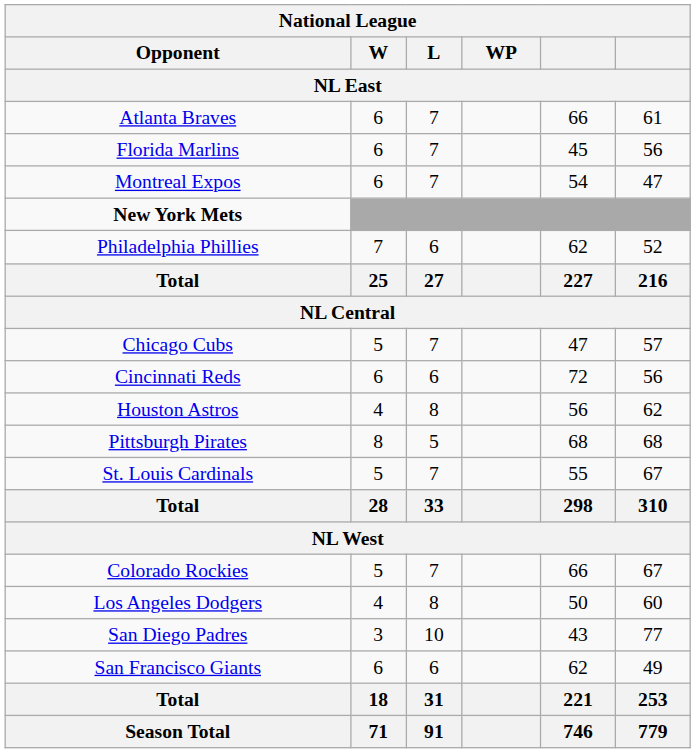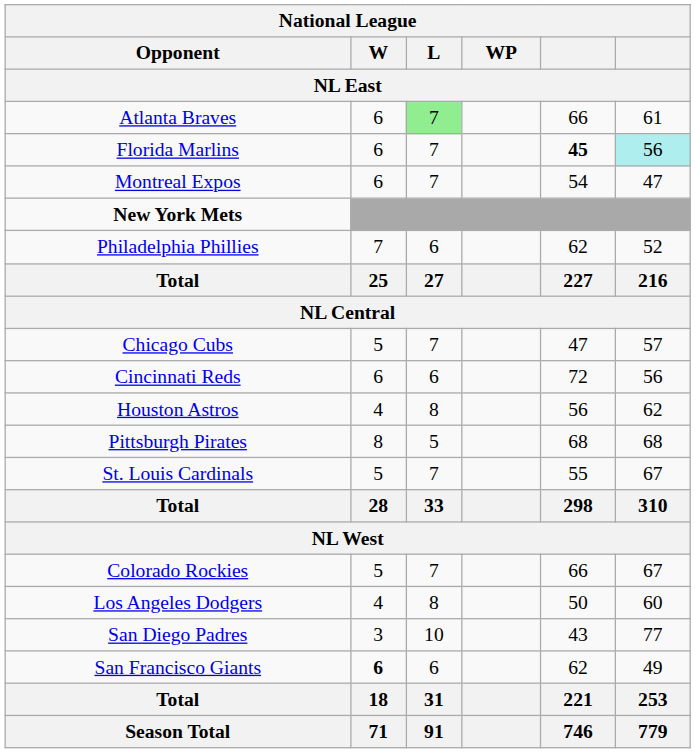(434, 117) no background -> (434, 117) lightgreen background
(578, 149) normal -> (578, 149) bold
(653, 149) no background -> (653, 149) paleturquoise background
(378, 667) normal -> (378, 667) bold
